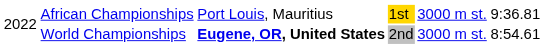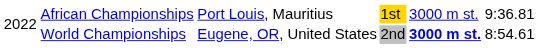(291, 34) bold -> (287, 34) normal
(452, 34) normal -> (445, 34) bold
